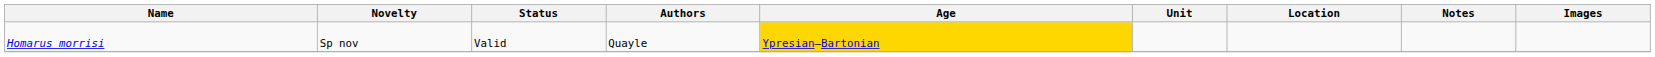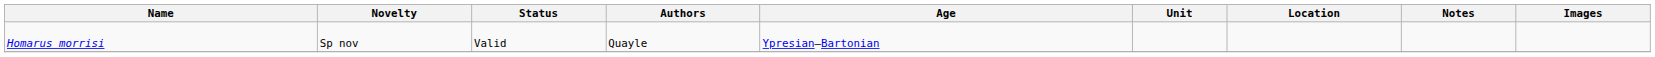(821, 43) gold background -> (821, 43) no background
